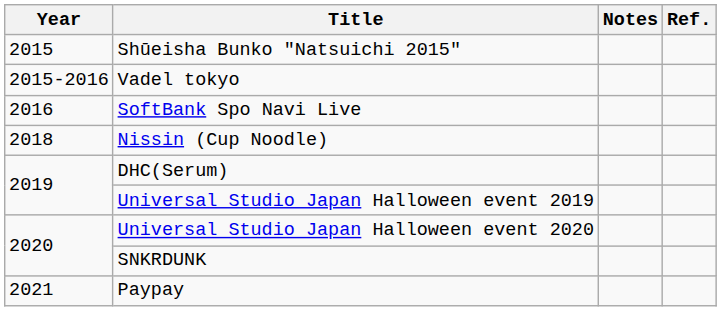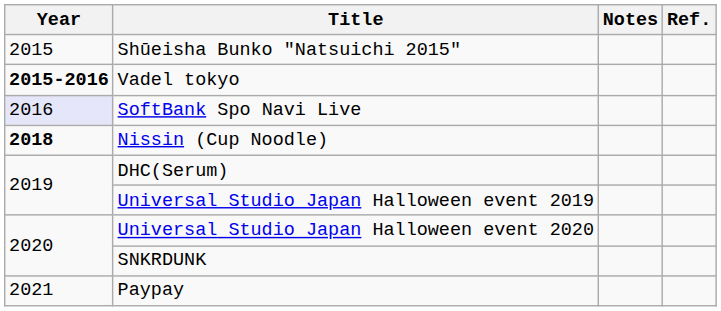(59, 80) normal -> (59, 80) bold
(31, 110) no background -> (31, 110) lavender background
(31, 140) normal -> (31, 140) bold
